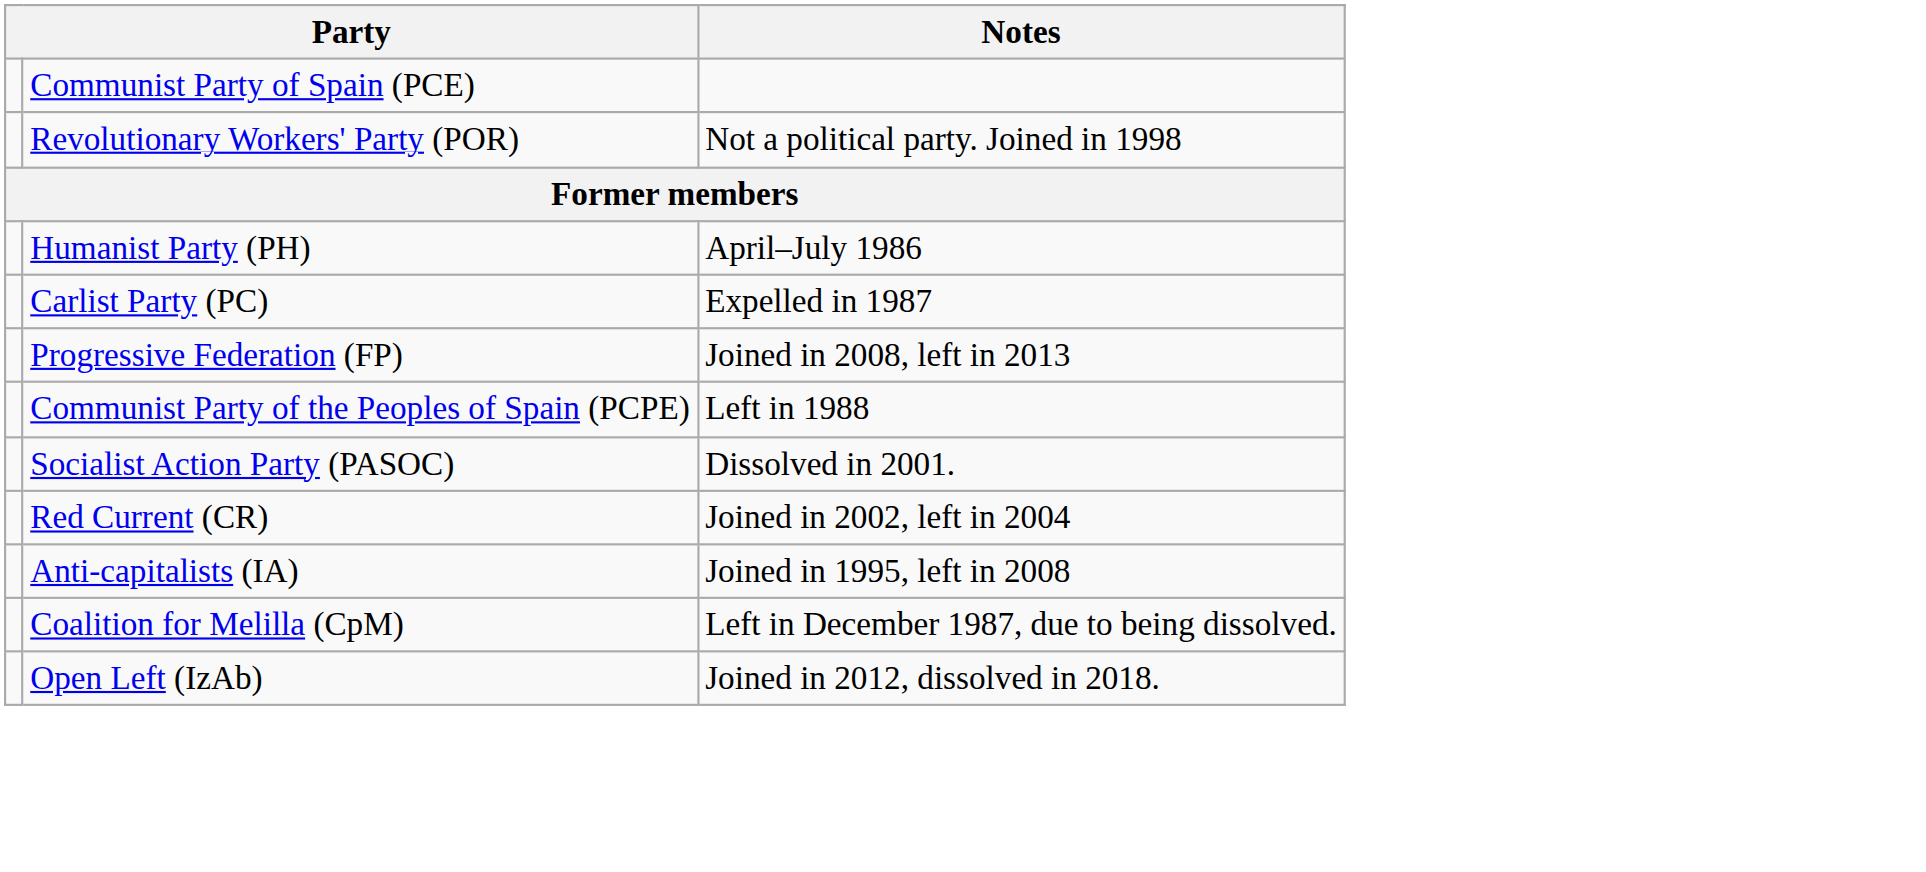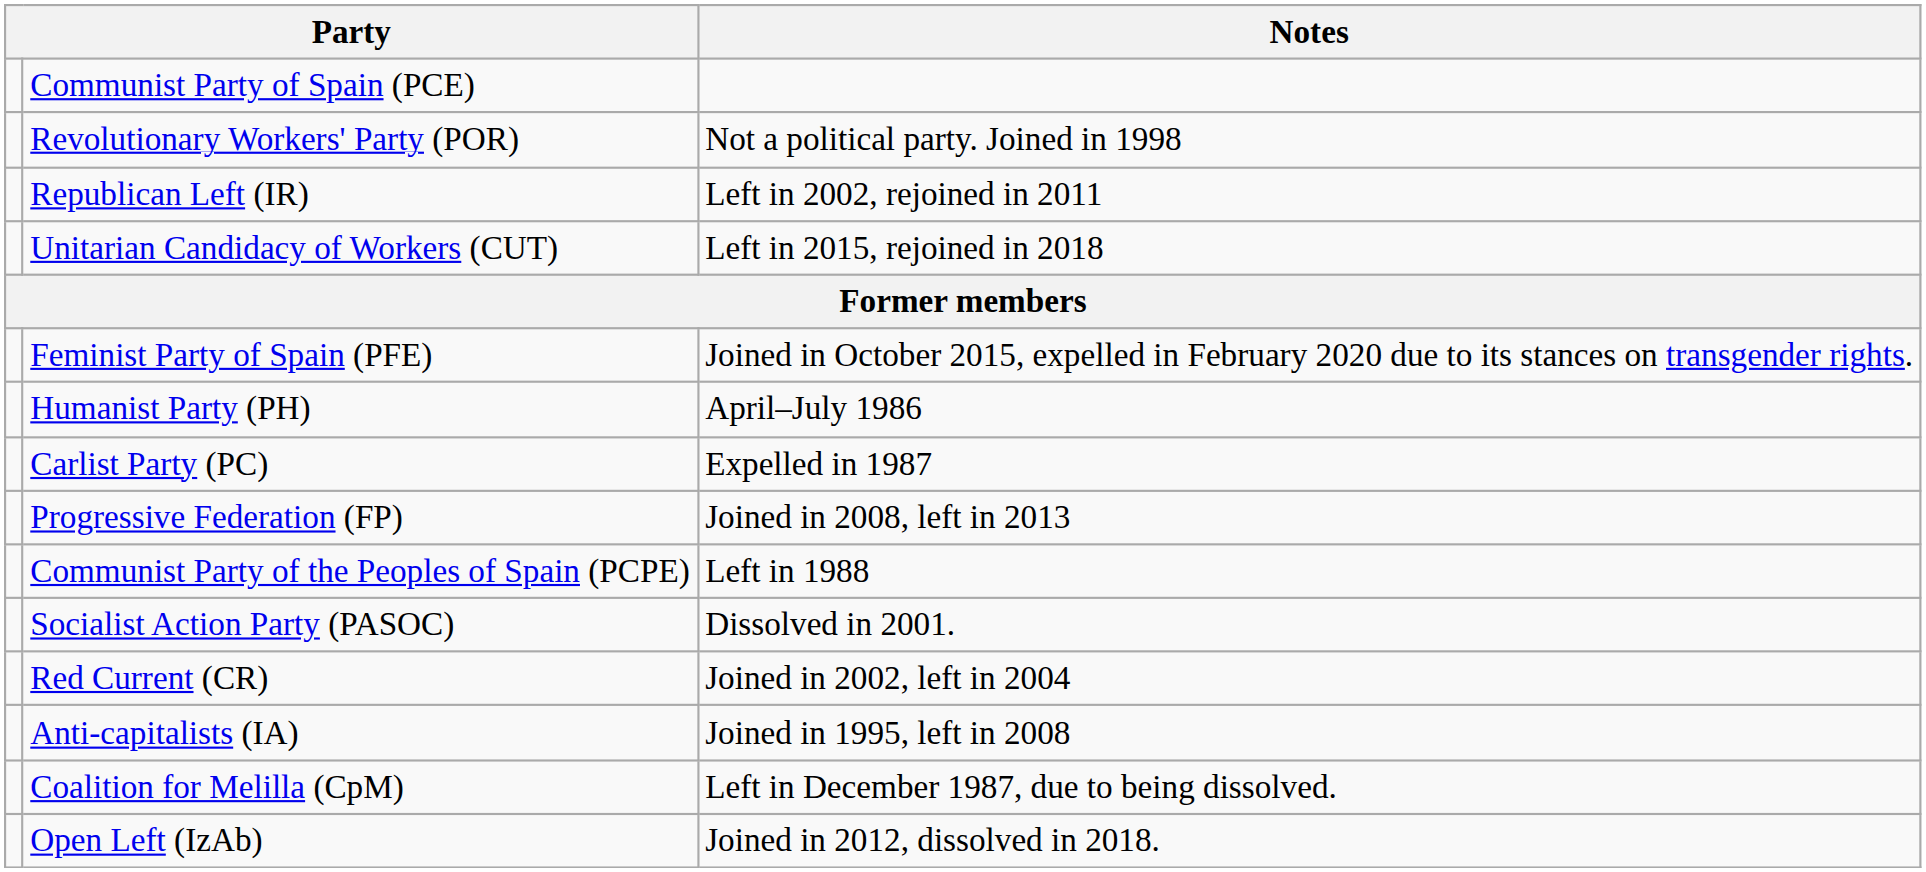+ row: (170, 192)
+ row: (294, 246)
+ row: (231, 354)
